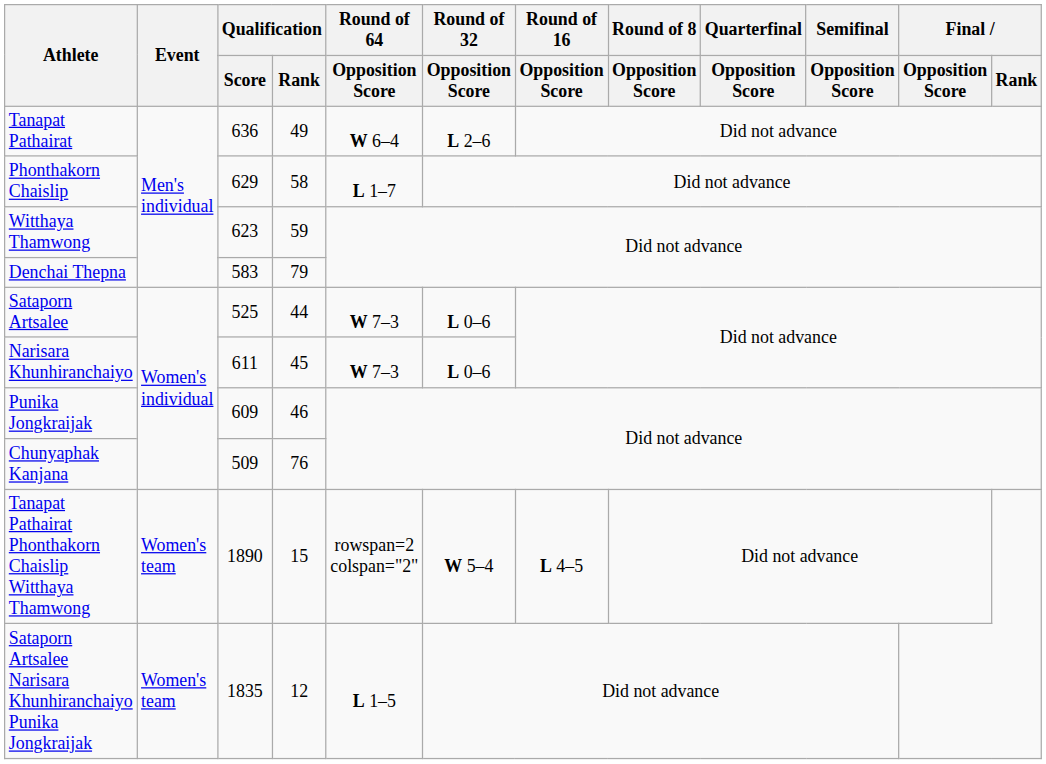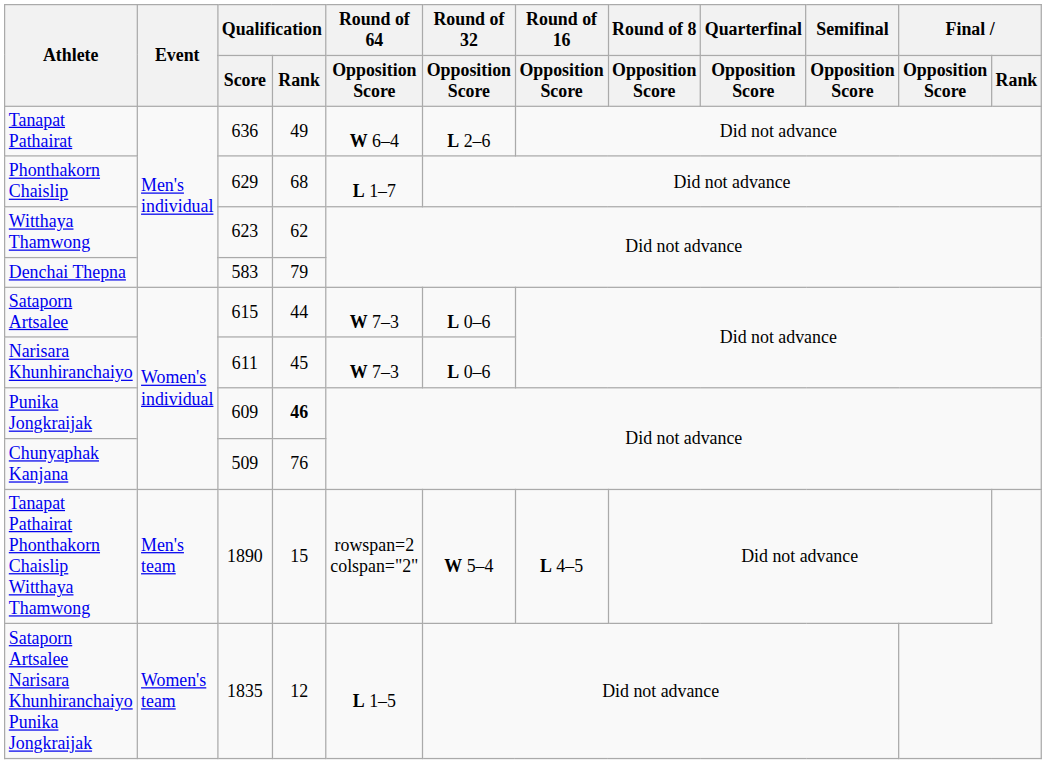(299, 181) 58 -> (299, 181) 68
(299, 232) 59 -> (299, 232) 62
(245, 312) 525 -> (245, 312) 615
(299, 413) normal -> (299, 413) bold
(174, 556) Women's team -> (162, 556) Men's team
